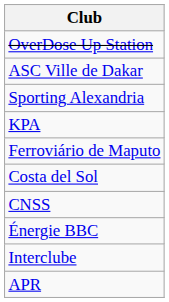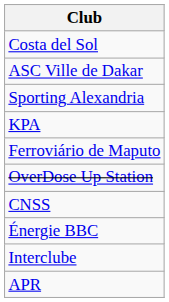(81, 44) OverDose Up Station -> (53, 44) Costa del Sol
(53, 177) Costa del Sol -> (81, 177) OverDose Up Station
